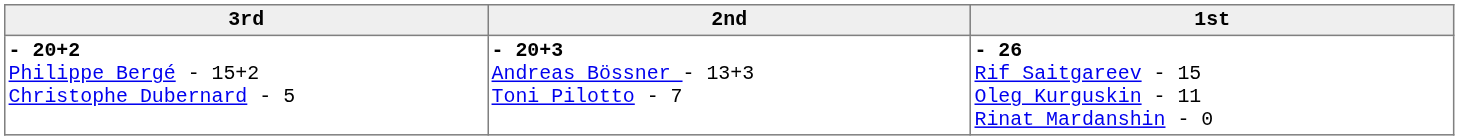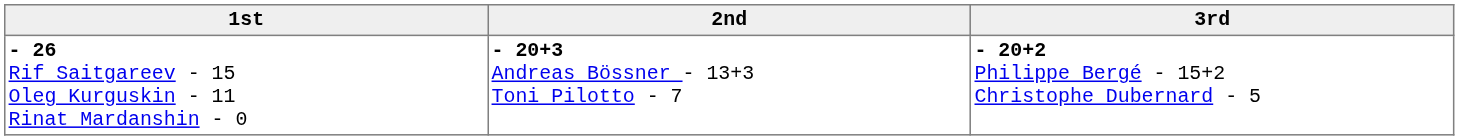columns swapped: (1212, 20) <-> (246, 20)
